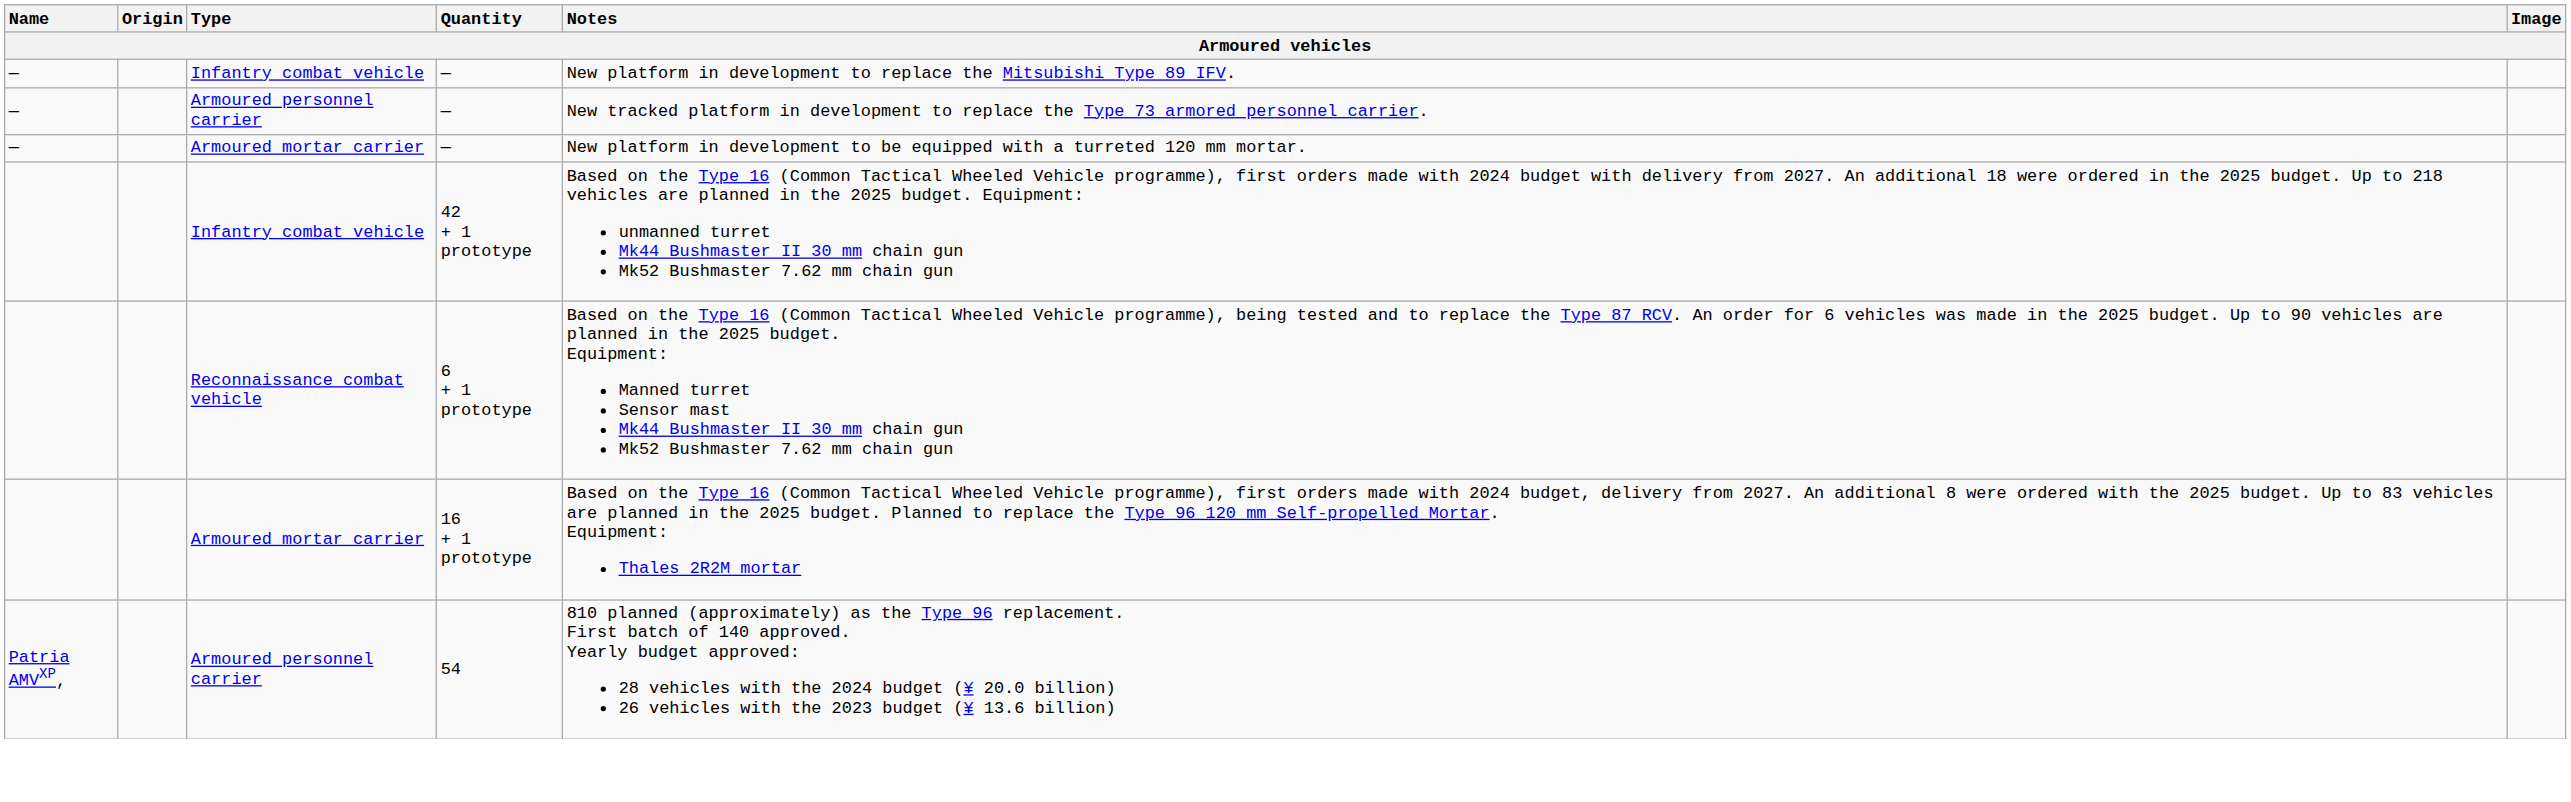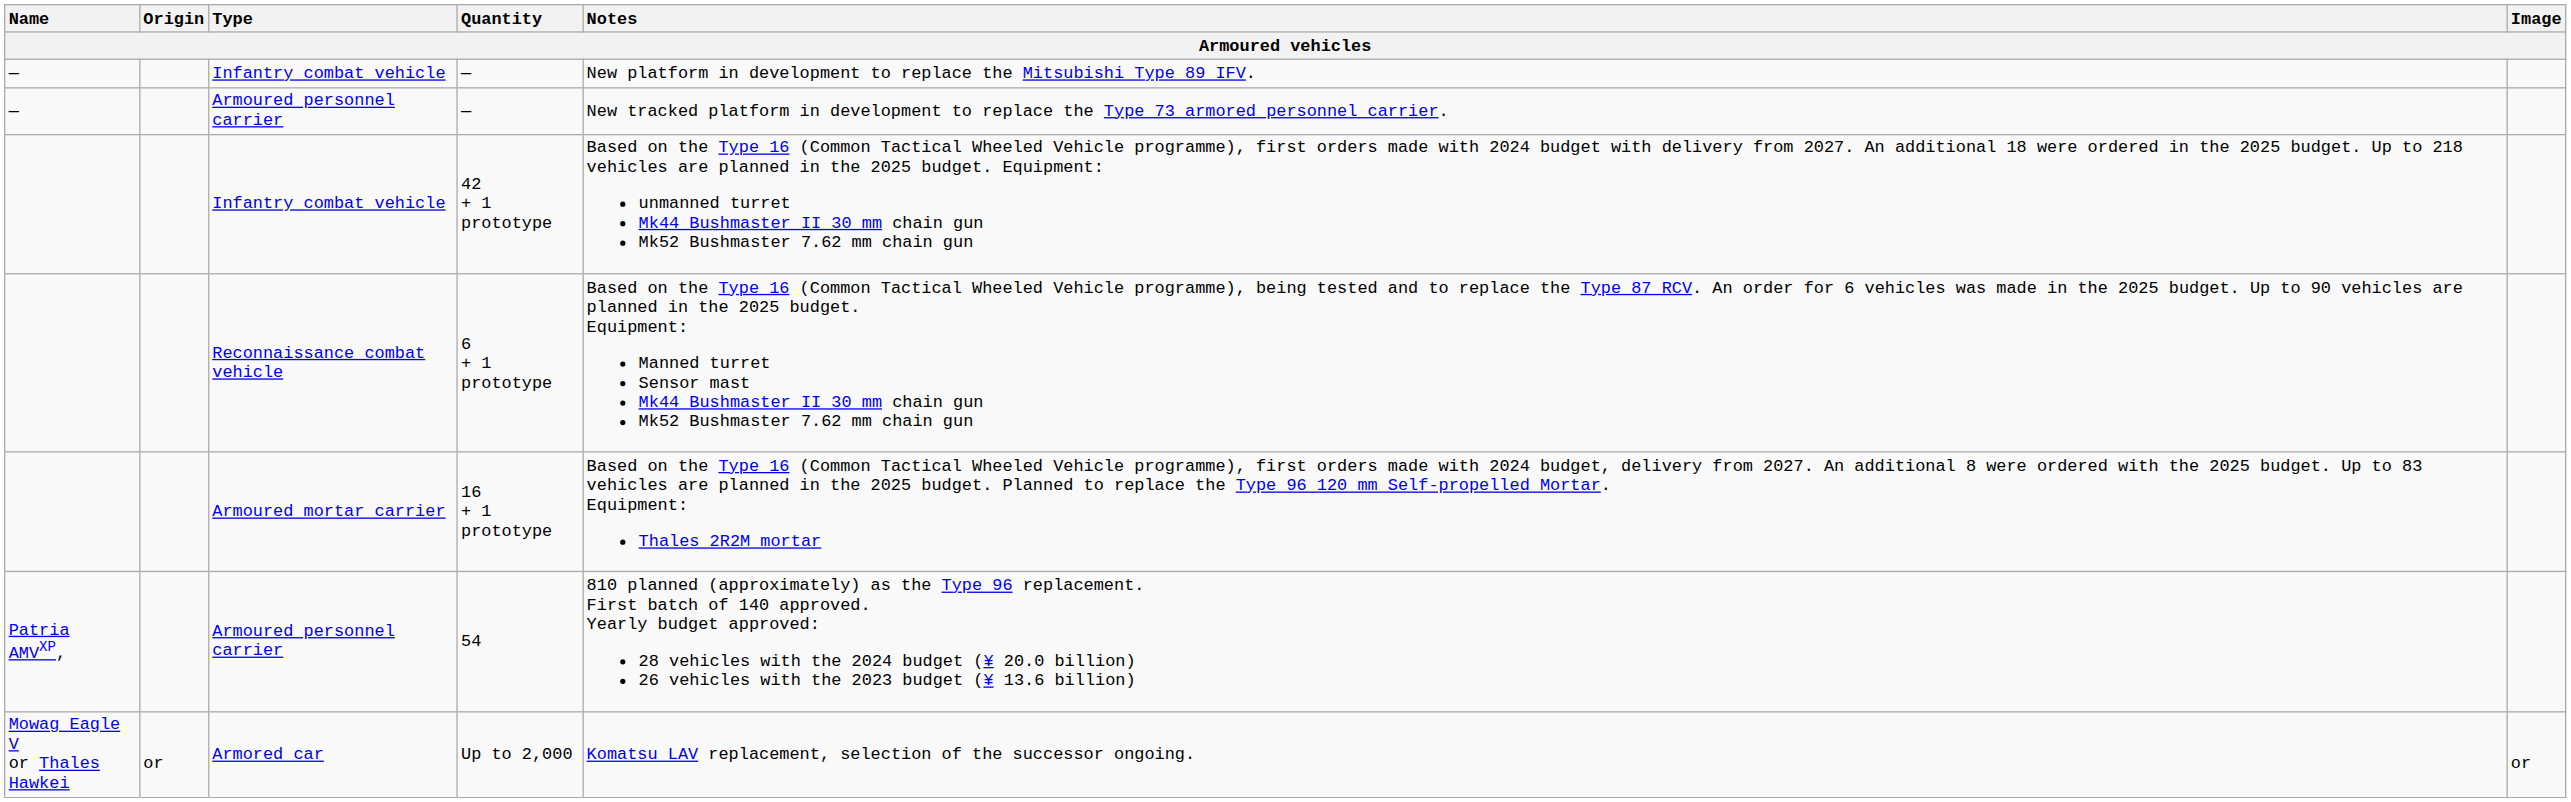- row: (307, 148)
+ row: (268, 754)
